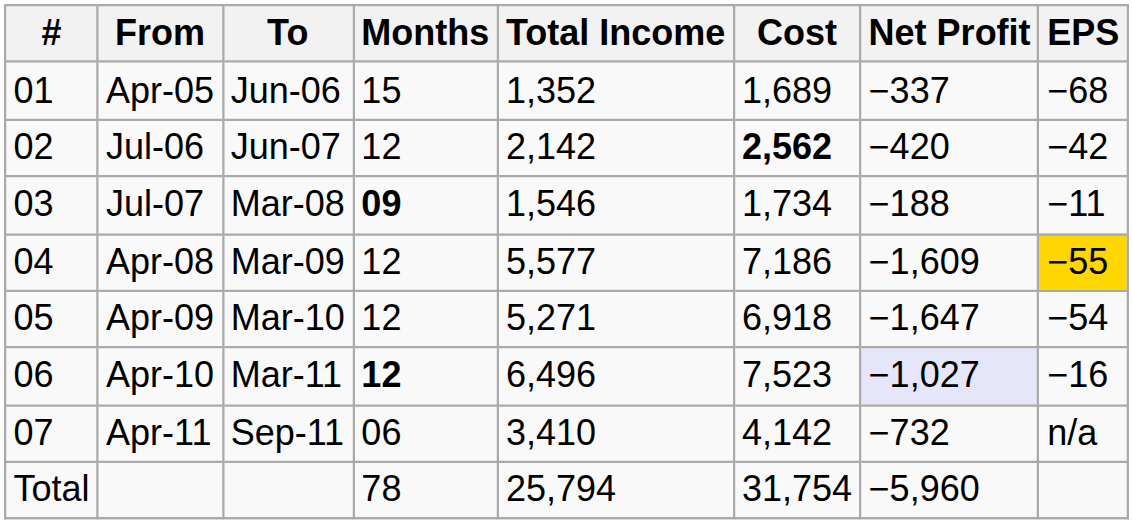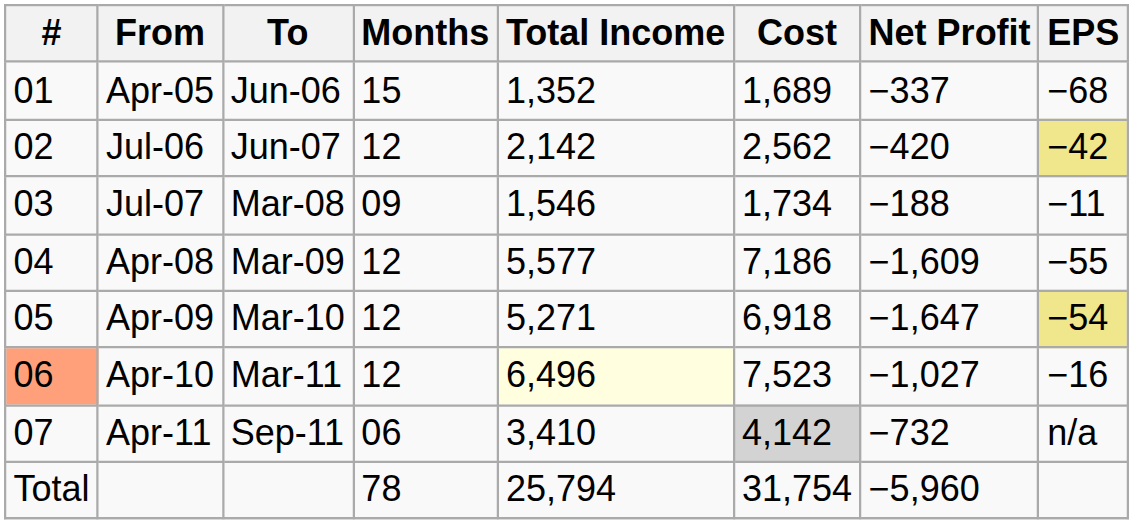(787, 147) bold -> (787, 147) normal
(1078, 147) no background -> (1078, 147) khaki background
(381, 204) bold -> (381, 204) normal
(1078, 261) gold background -> (1078, 261) no background
(1078, 318) no background -> (1078, 318) khaki background
(33, 375) no background -> (33, 375) lightsalmon background
(381, 375) bold -> (381, 375) normal
(551, 375) no background -> (551, 375) lightyellow background
(924, 375) lavender background -> (924, 375) no background
(787, 432) no background -> (787, 432) lightgrey background
